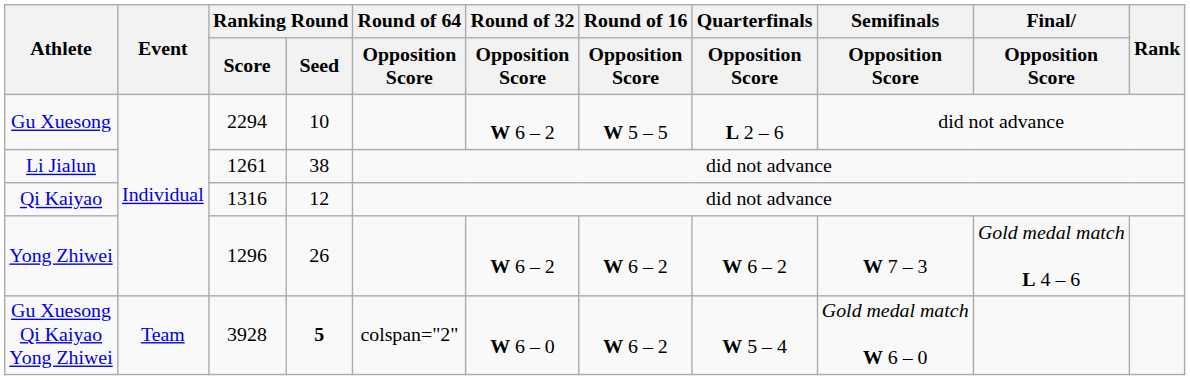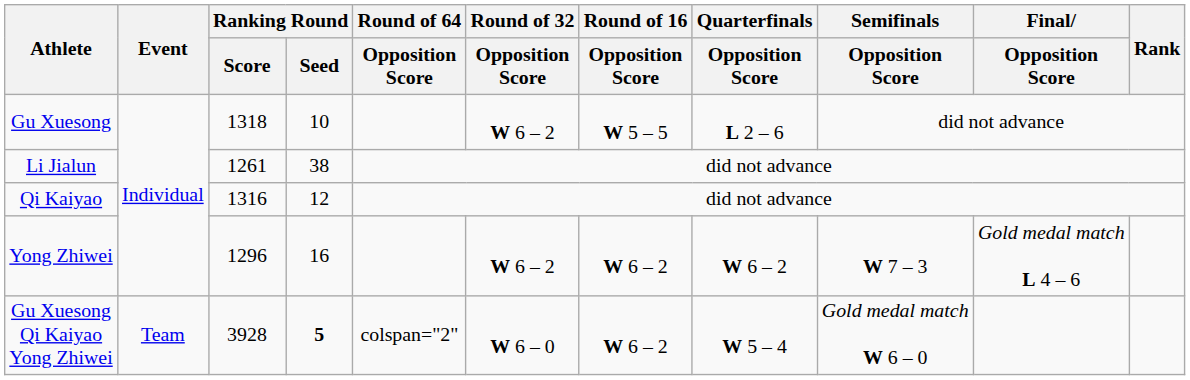(247, 122) 2294 -> (247, 122) 1318
(319, 255) 26 -> (319, 255) 16
